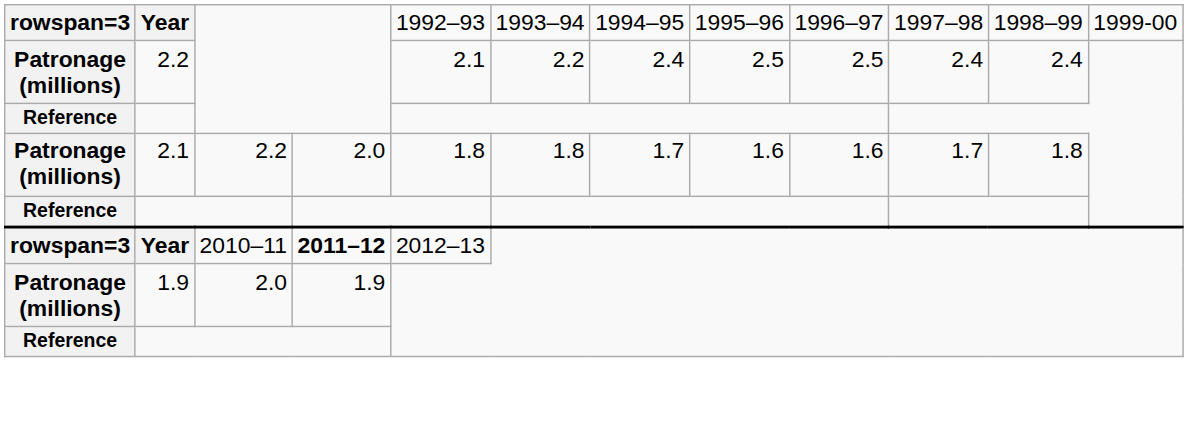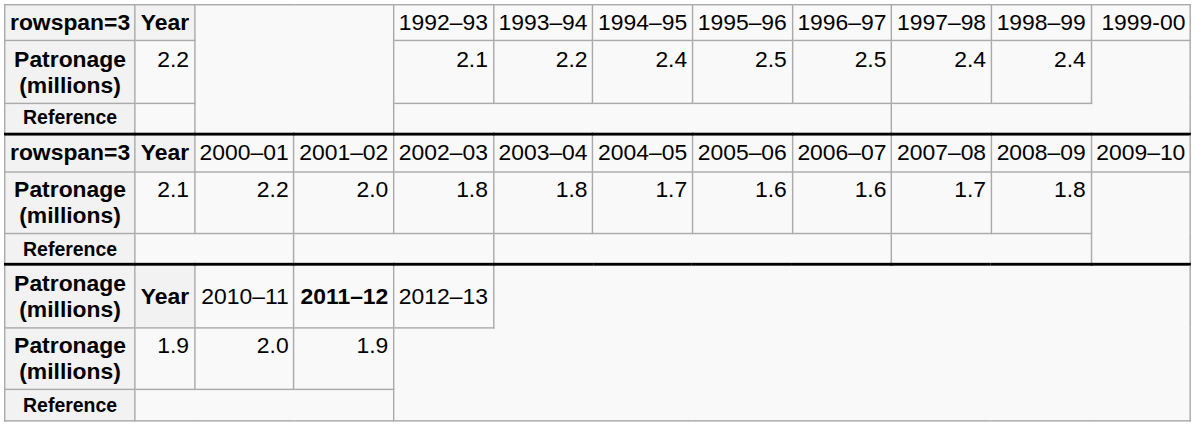+ row: (165, 153)
(70, 245) rowspan=3 -> (70, 296) Patronage (millions)
